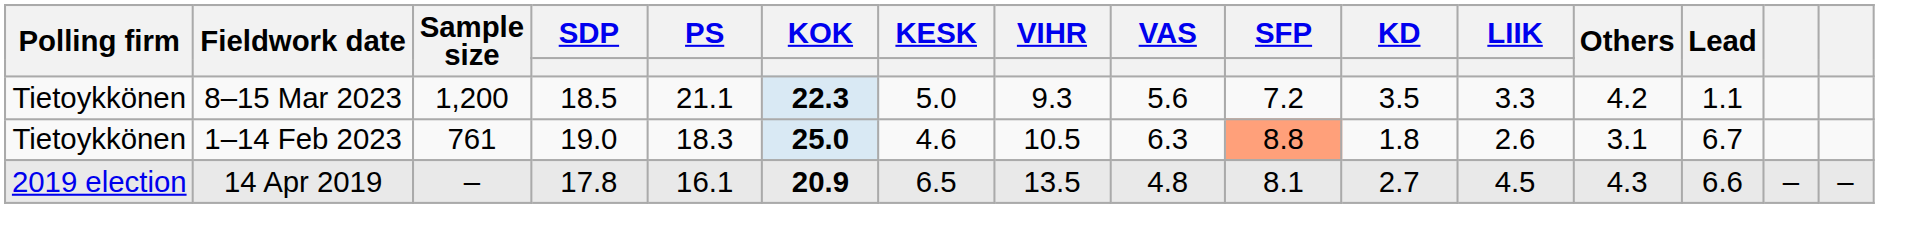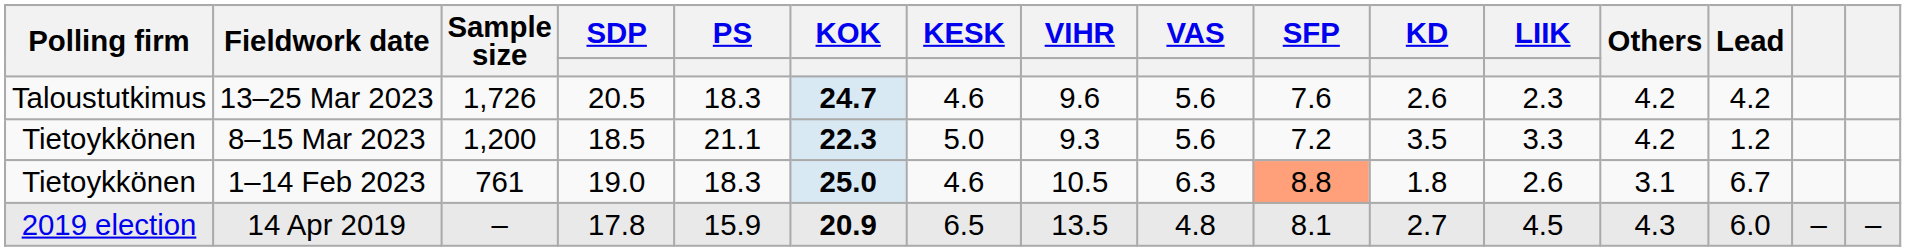+ row: (327, 97)
(1722, 97) 1.1 -> (1750, 140) 1.2
(705, 182) 16.1 -> (732, 224) 15.9
(1722, 182) 6.6 -> (1750, 224) 6.0
